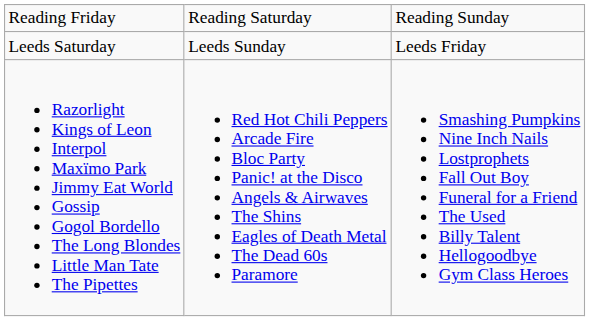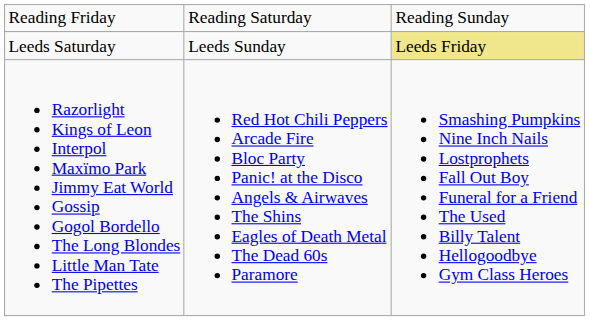(441, 45) no background -> (441, 45) khaki background
